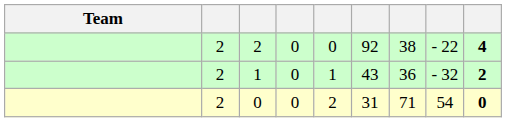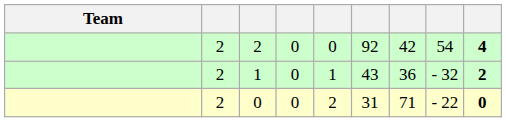(407, 46) 38 -> (407, 46) 42
(445, 46) - 22 -> (445, 46) 54
(445, 102) 54 -> (445, 102) - 22
